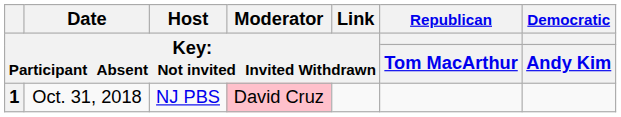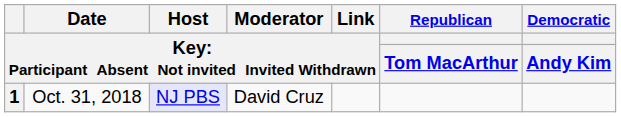(188, 97) no background -> (188, 97) lavender background
(279, 97) pink background -> (279, 97) no background
